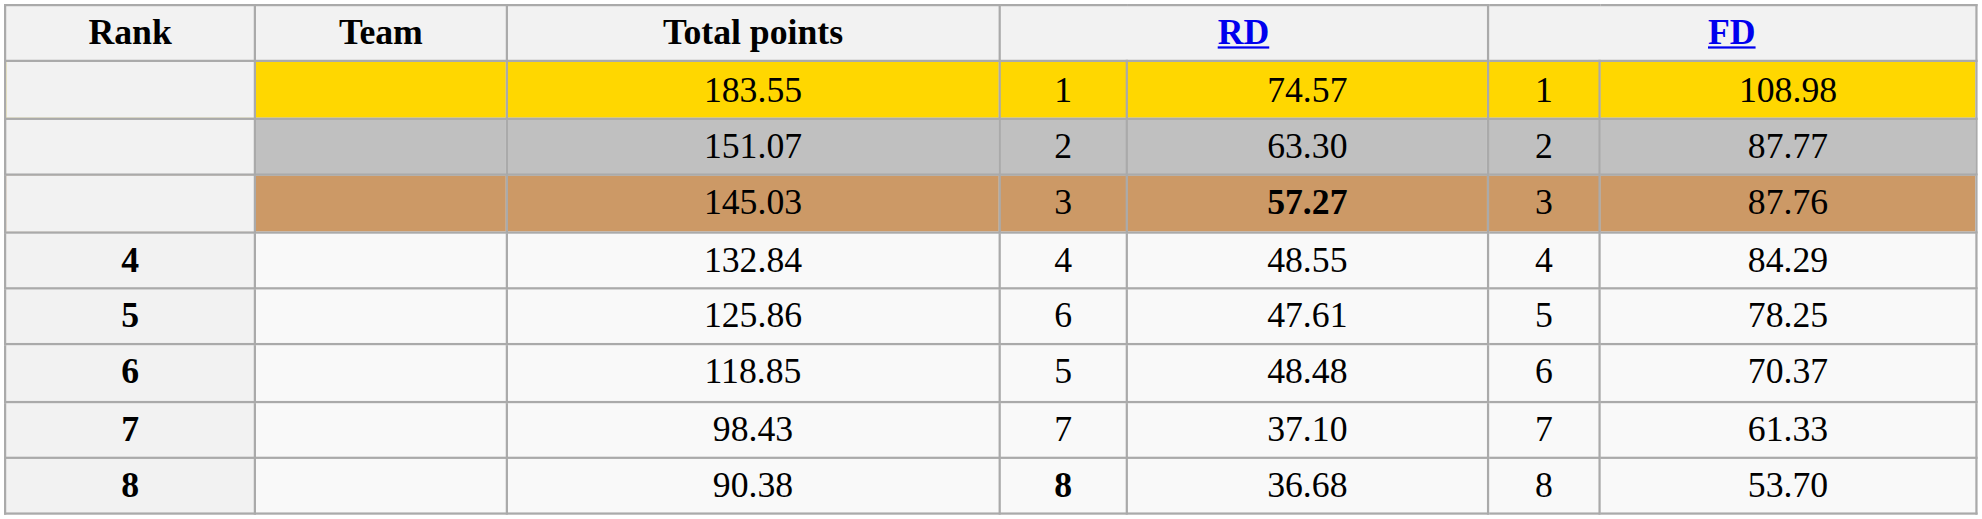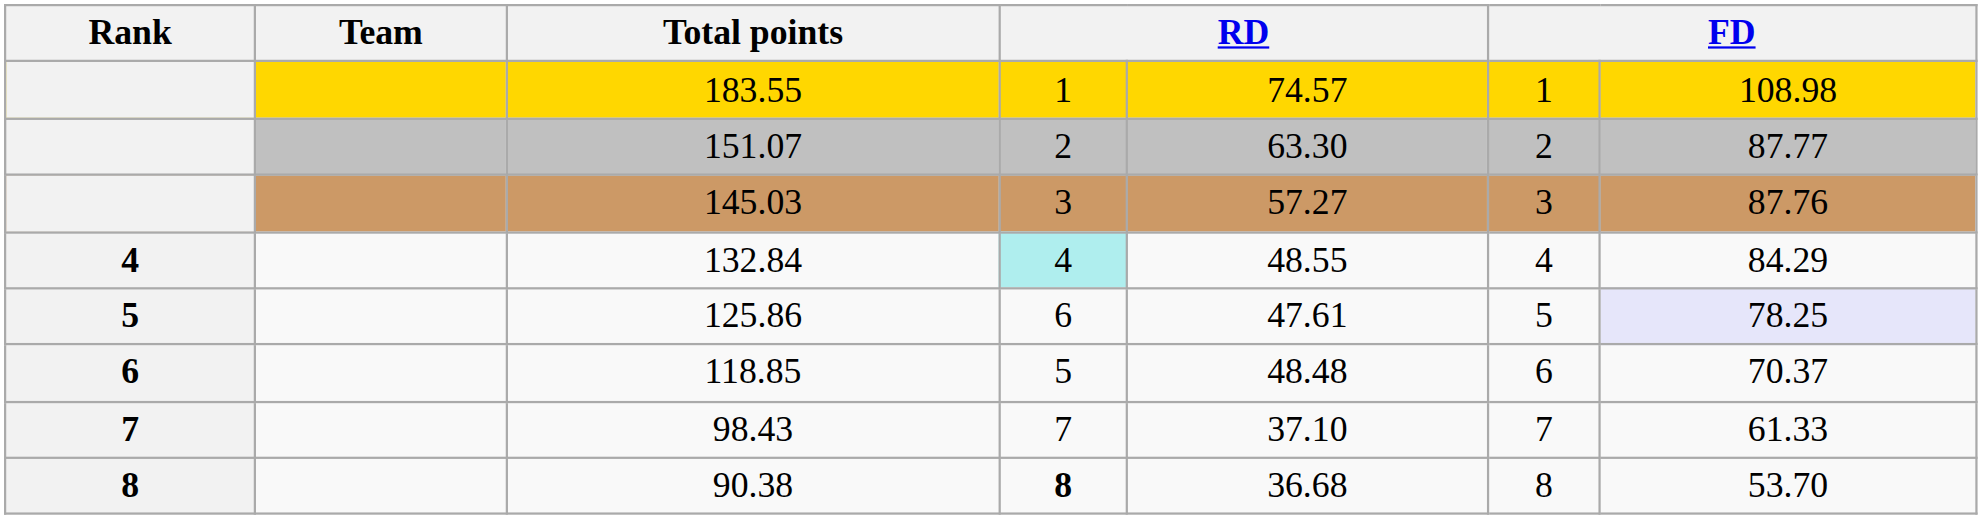(1307, 202) bold -> (1307, 202) normal
(1063, 259) no background -> (1063, 259) paleturquoise background
(1788, 315) no background -> (1788, 315) lavender background
